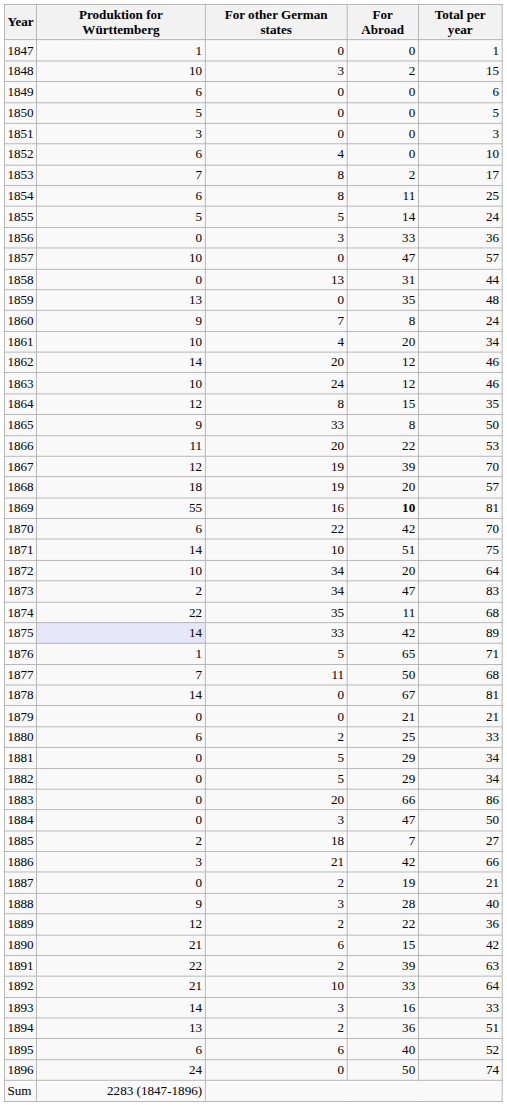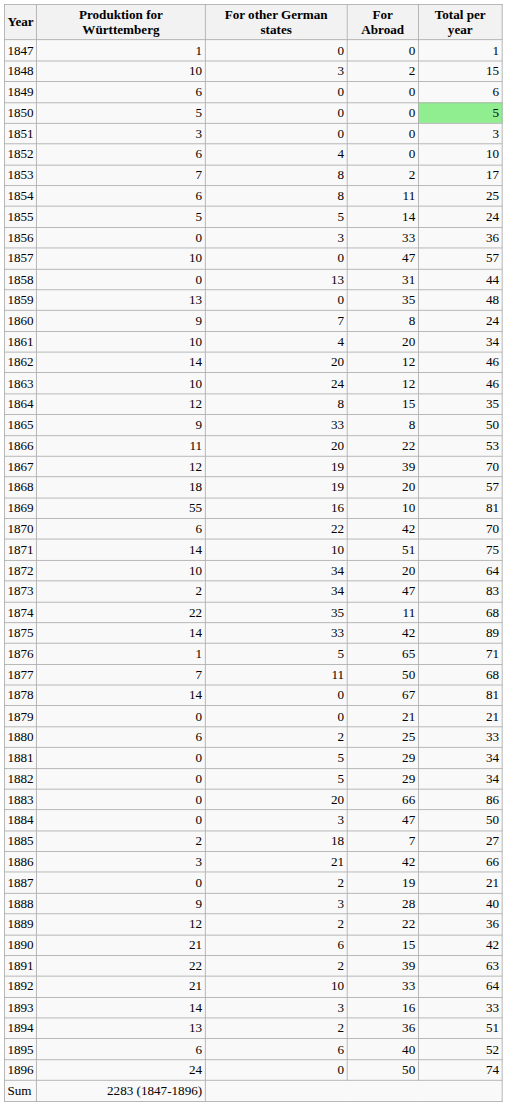(496, 112) no background -> (496, 112) lightgreen background
(409, 508) bold -> (409, 508) normal
(196, 633) lavender background -> (196, 633) no background
